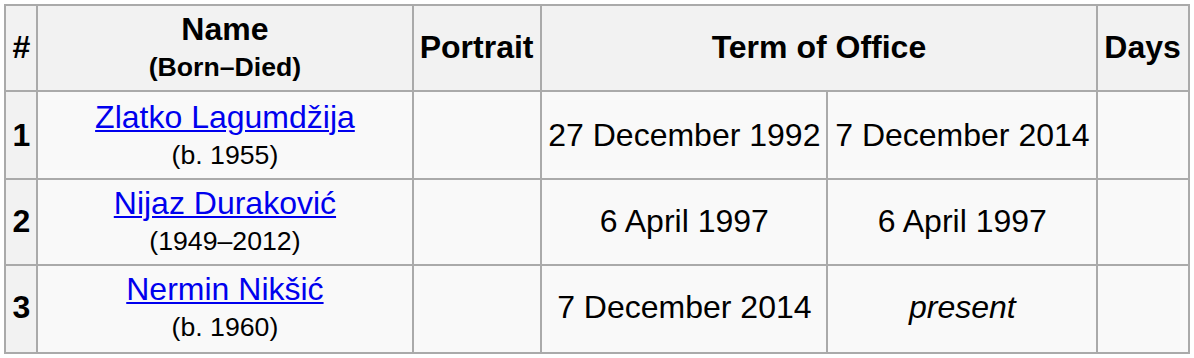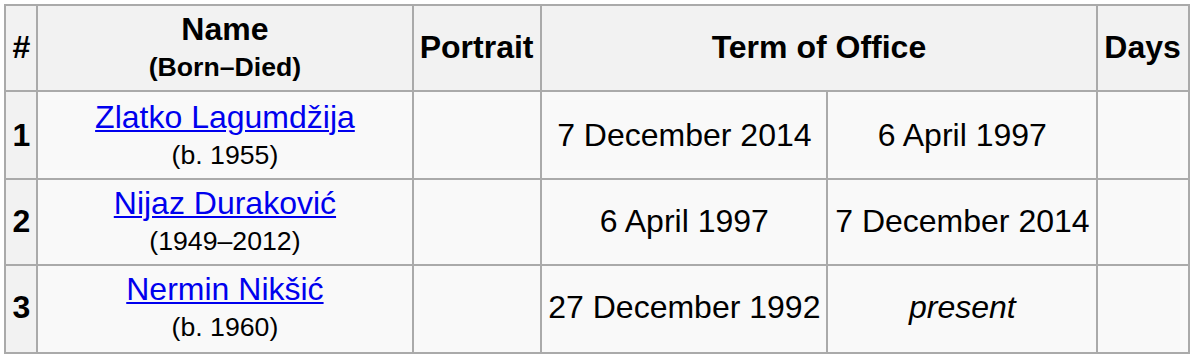(684, 134) 27 December 1992 -> (684, 134) 7 December 2014
(962, 134) 7 December 2014 -> (962, 134) 6 April 1997
(962, 221) 6 April 1997 -> (962, 221) 7 December 2014
(684, 308) 7 December 2014 -> (684, 308) 27 December 1992
